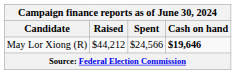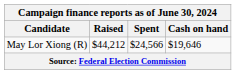(185, 45) bold -> (185, 45) normal
